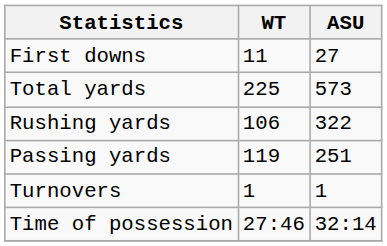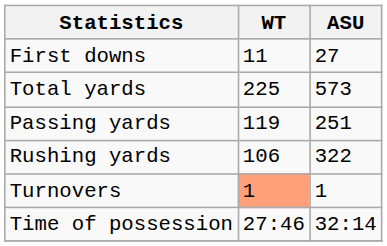rows swapped: (90, 123) <-> (90, 157)
(249, 191) no background -> (249, 191) lightsalmon background
